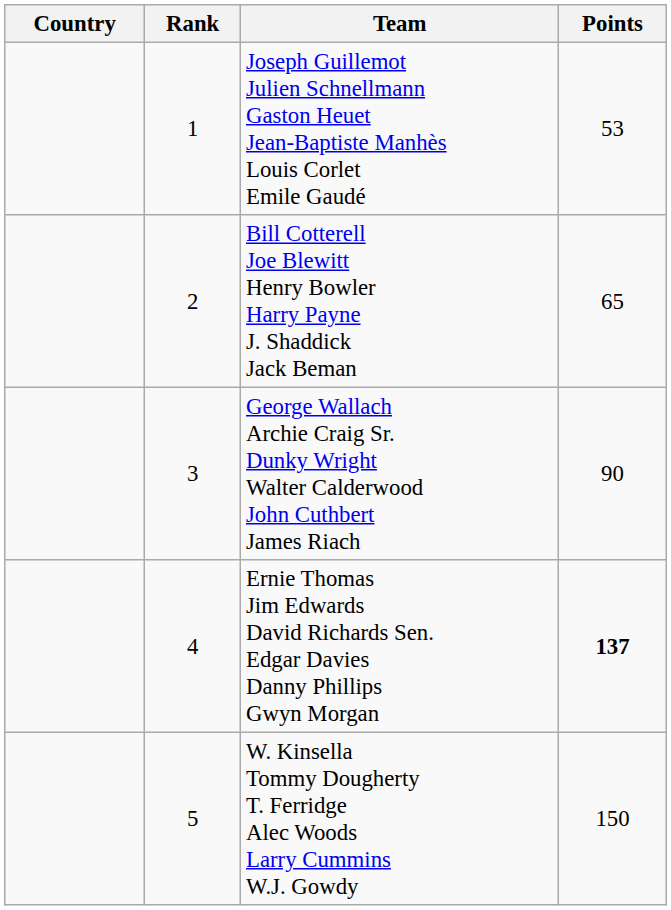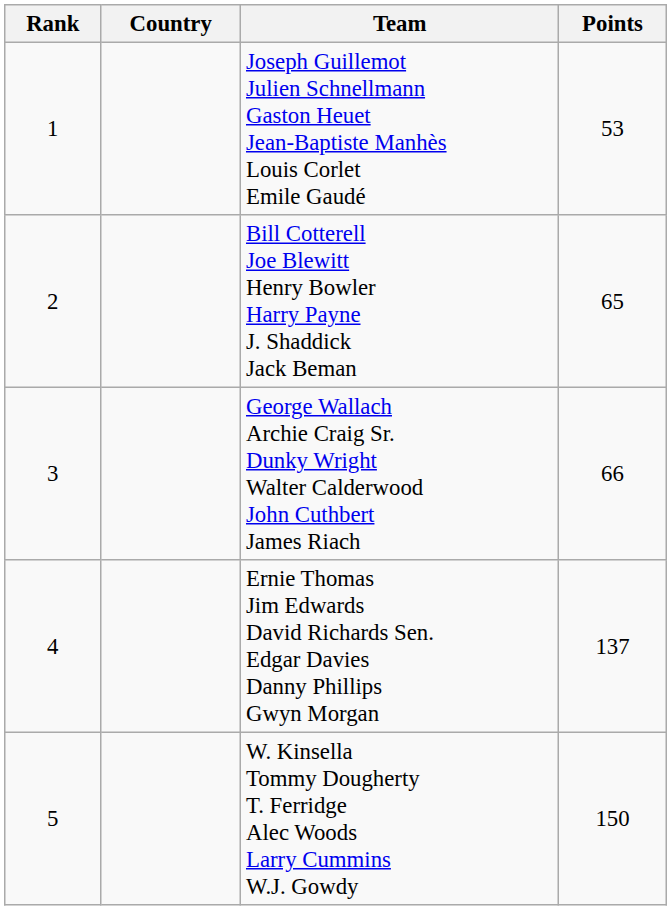columns swapped: (193, 23) <-> (75, 23)
(612, 473) 90 -> (612, 473) 66
(612, 646) bold -> (612, 646) normal
